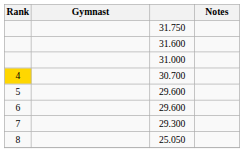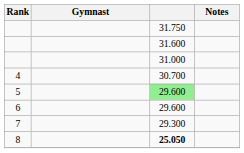(18, 76) gold background -> (18, 76) no background
(172, 92) no background -> (172, 92) lightgreen background
(172, 140) normal -> (172, 140) bold
